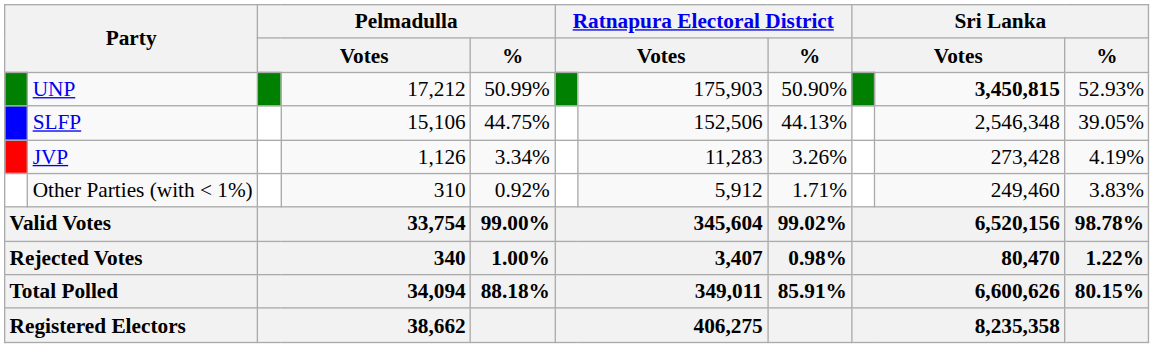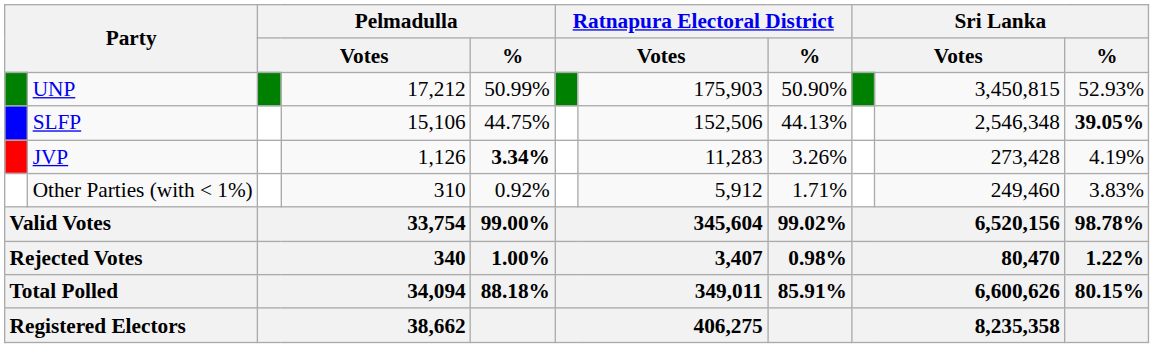(1017, 88) bold -> (1017, 88) normal
(1111, 122) normal -> (1109, 122) bold
(522, 156) normal -> (521, 156) bold
